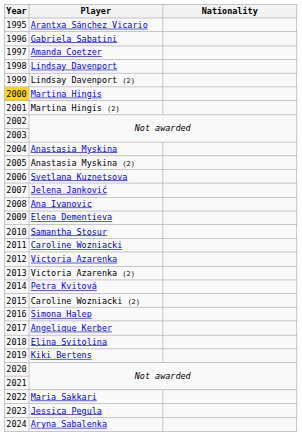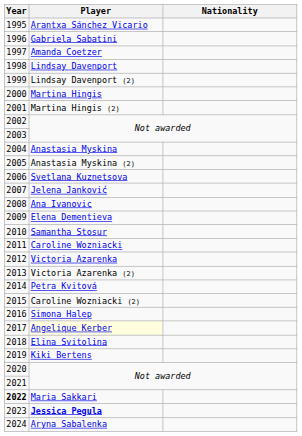(17, 94) gold background -> (17, 94) no background
(71, 328) no background -> (71, 328) lightyellow background
(17, 397) normal -> (17, 397) bold
(66, 411) normal -> (66, 411) bold
